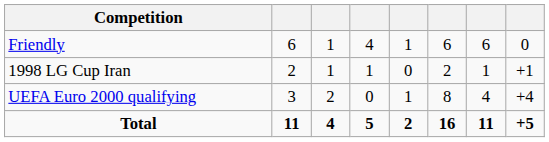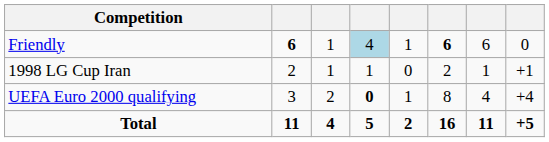(292, 44) normal -> (292, 44) bold
(369, 44) no background -> (369, 44) lightblue background
(447, 44) normal -> (447, 44) bold
(369, 96) normal -> (369, 96) bold
